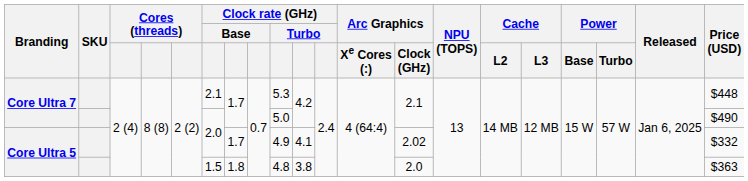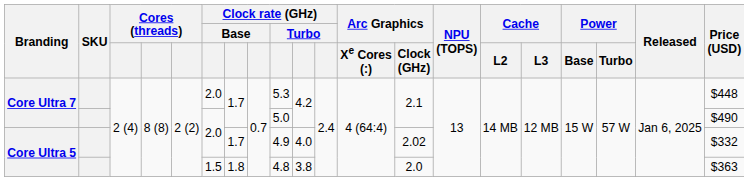(213, 93) 2.1 -> (213, 93) 2.0
(304, 143) 4.1 -> (304, 143) 4.0
